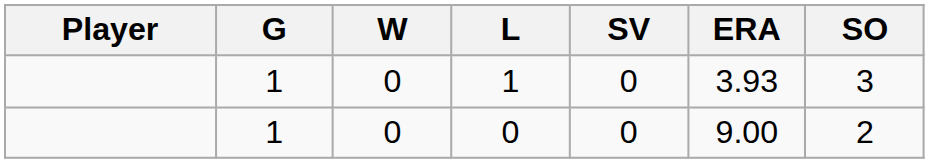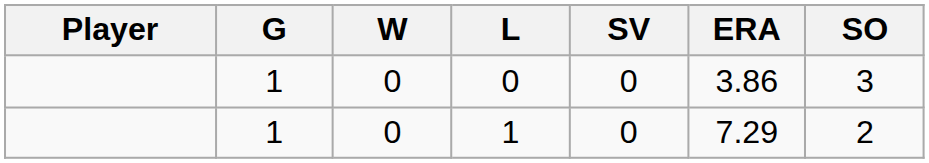(510, 81) 1 -> (510, 81) 0
(747, 81) 3.93 -> (747, 81) 3.86
(510, 132) 0 -> (510, 132) 1
(747, 132) 9.00 -> (747, 132) 7.29
